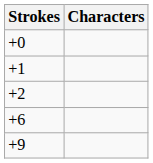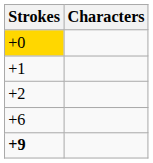(17, 42) no background -> (17, 42) gold background
(17, 145) normal -> (17, 145) bold
